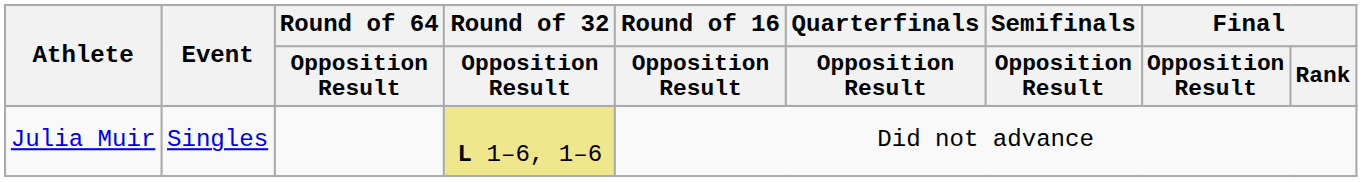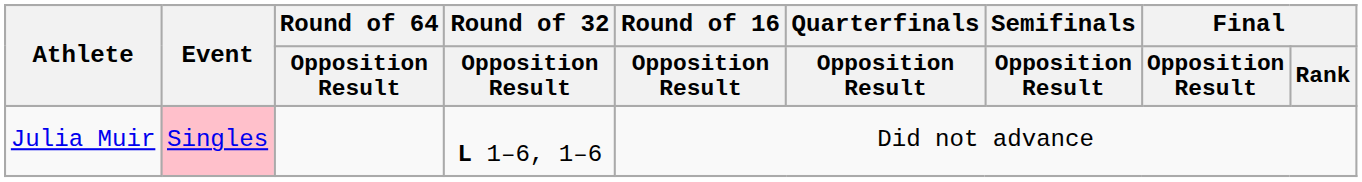(218, 141) no background -> (218, 141) pink background
(530, 155) khaki background -> (530, 155) no background
